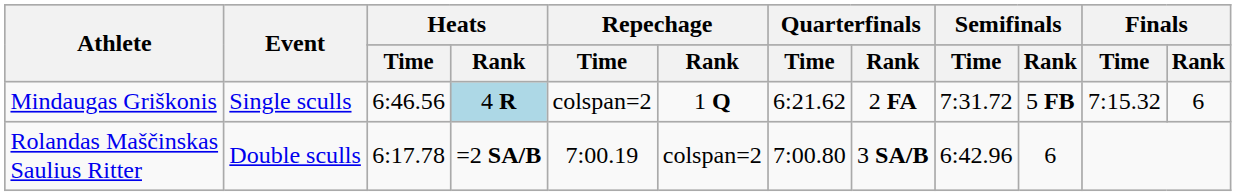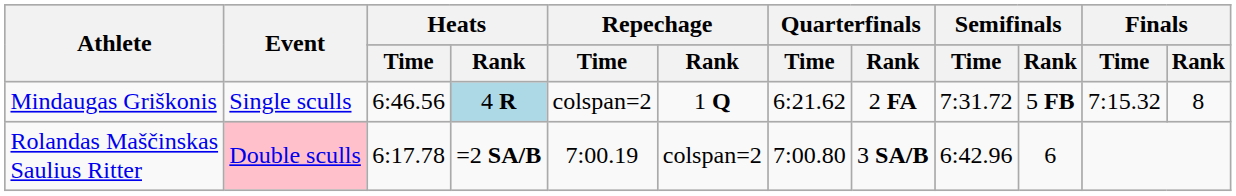(1198, 101) 6 -> (1198, 101) 8
(295, 155) no background -> (295, 155) pink background
